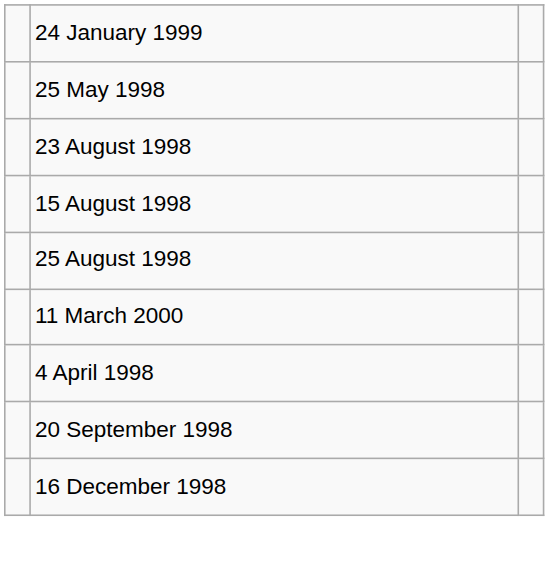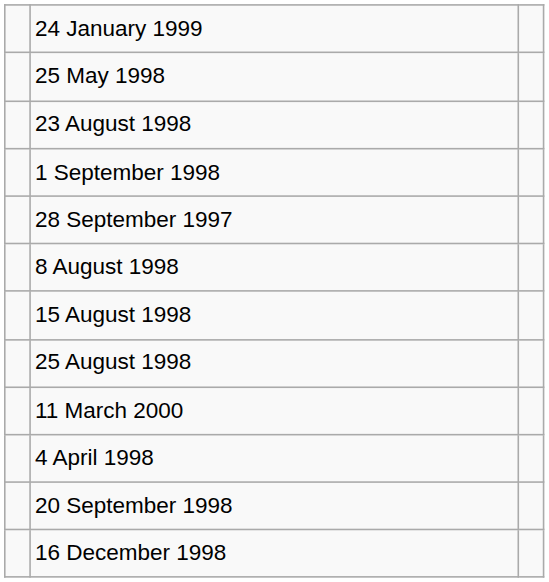+ row: (127, 171)
+ row: (134, 219)
+ row: (107, 266)
